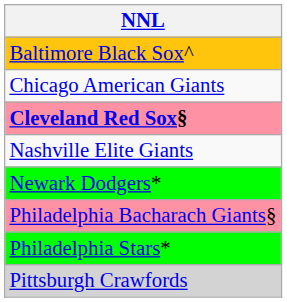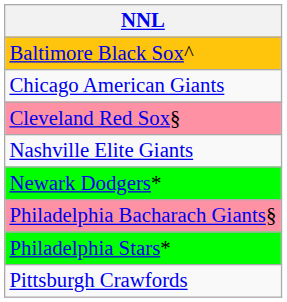(98, 118) bold -> (95, 118) normal
(99, 280) lightgrey background -> (99, 280) no background
